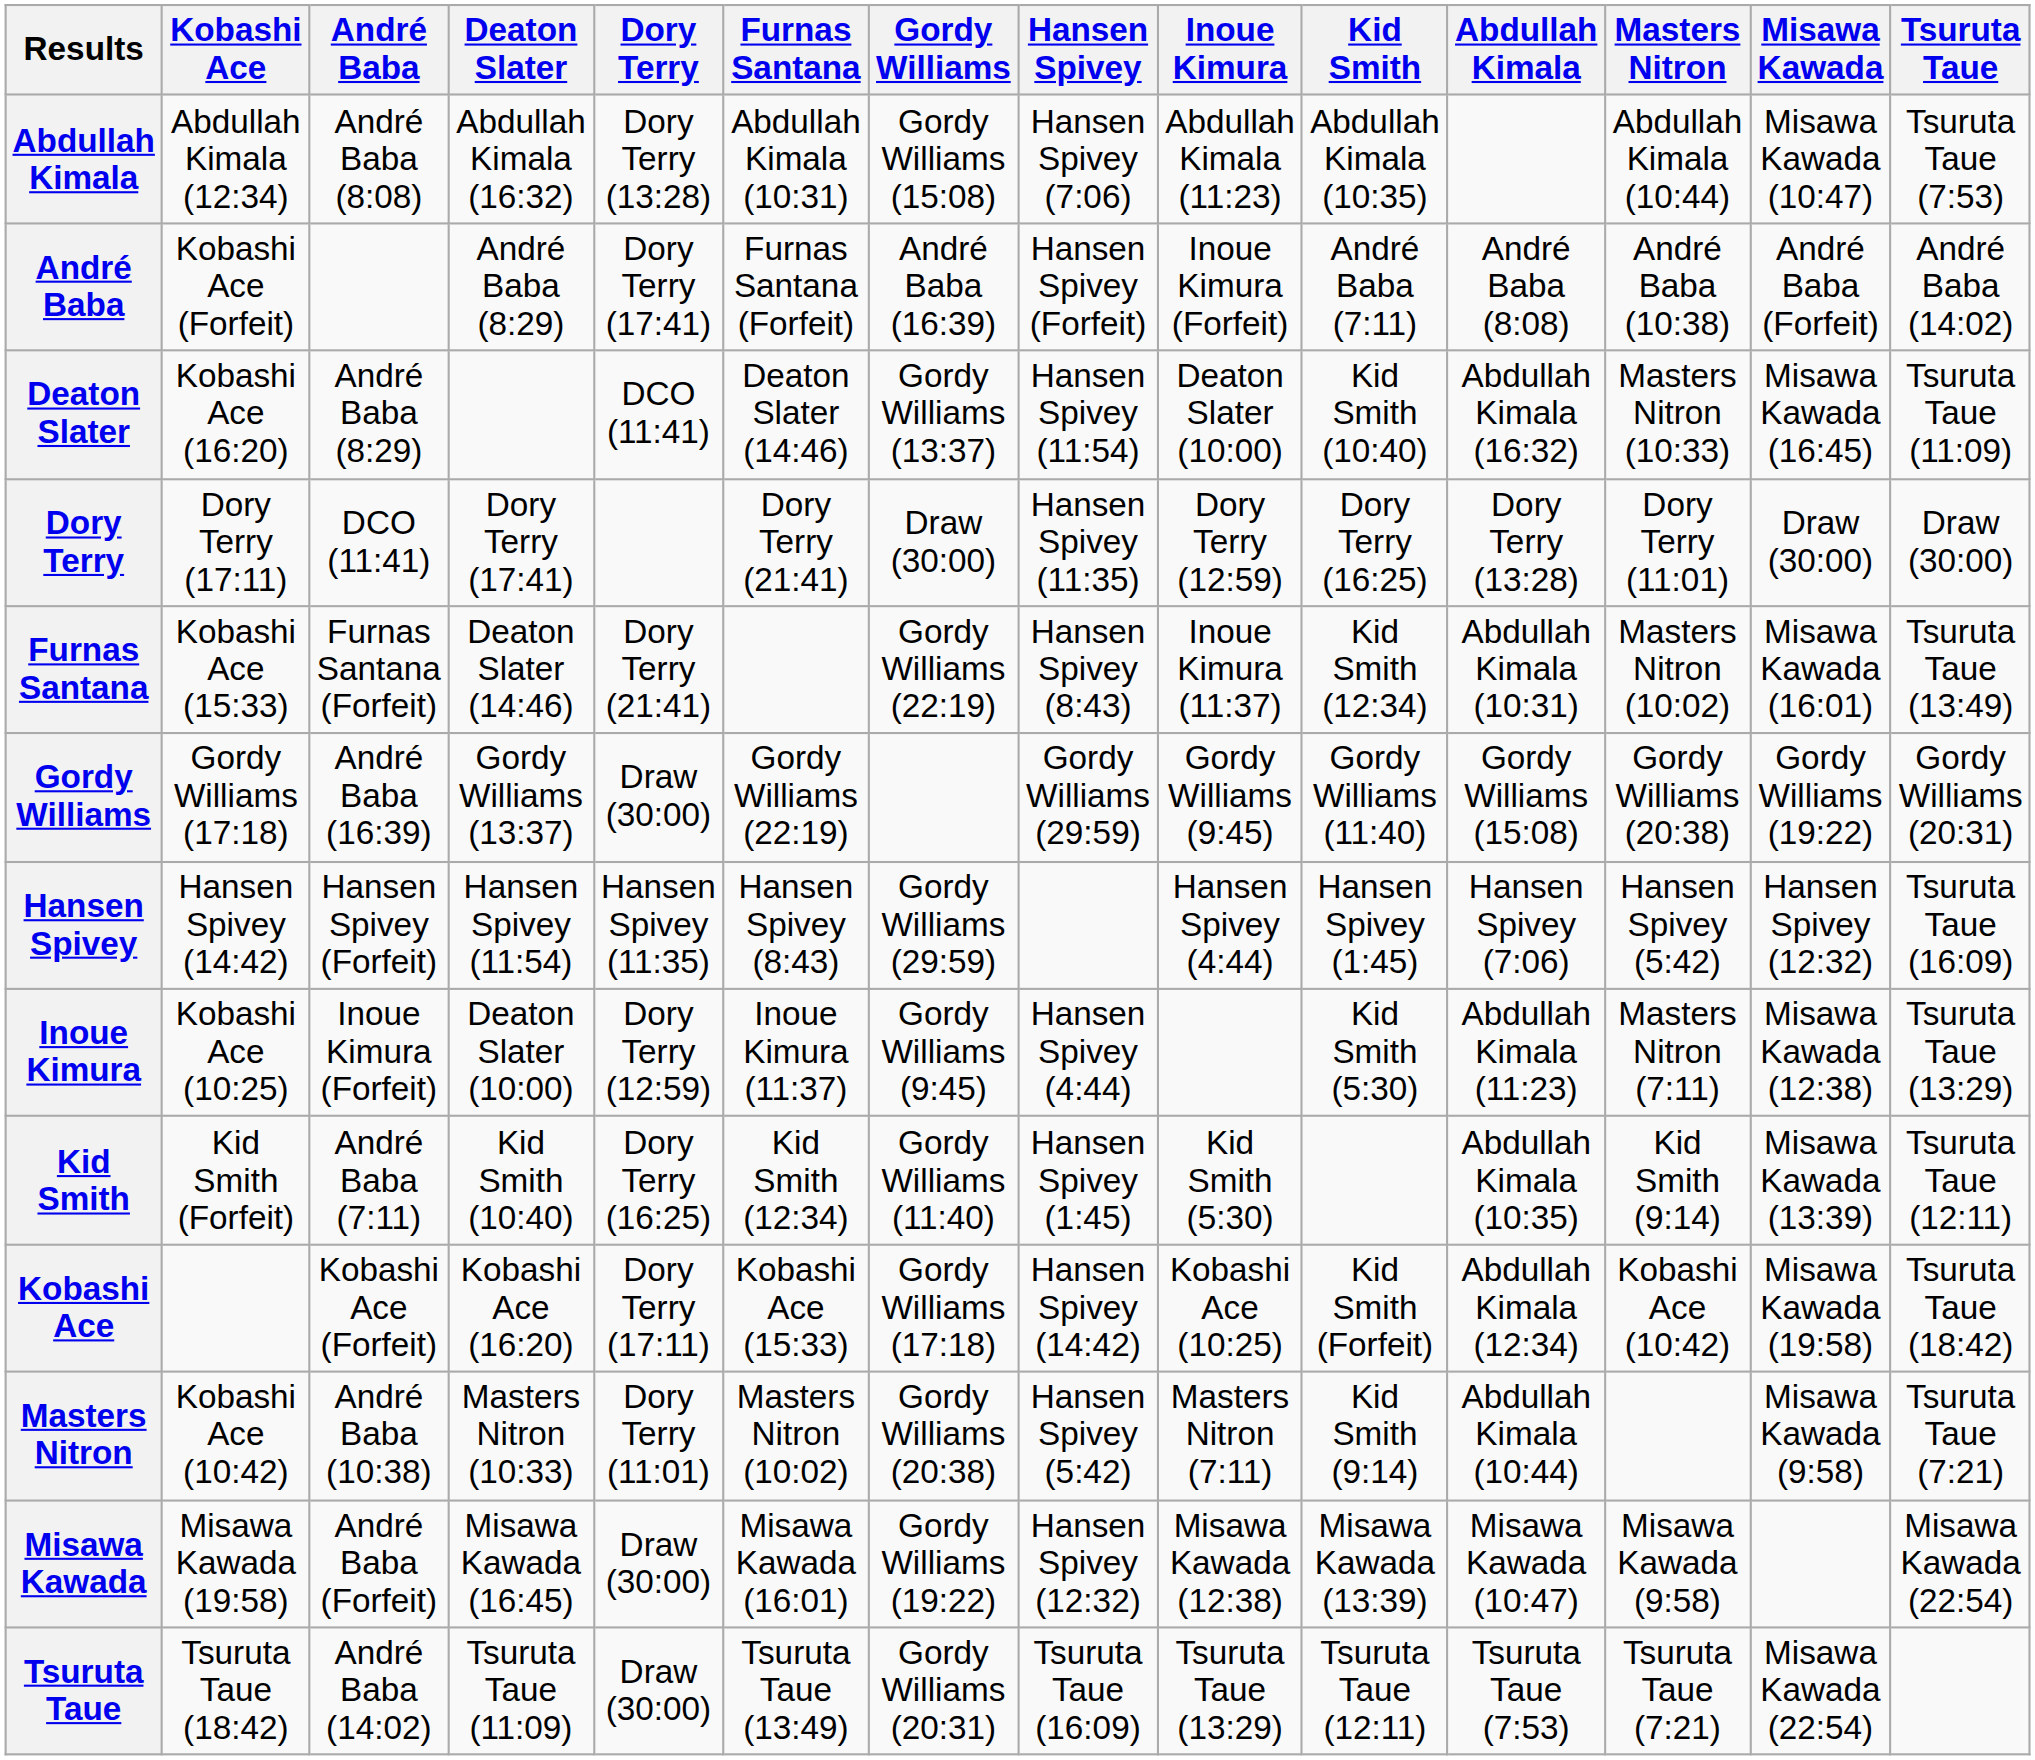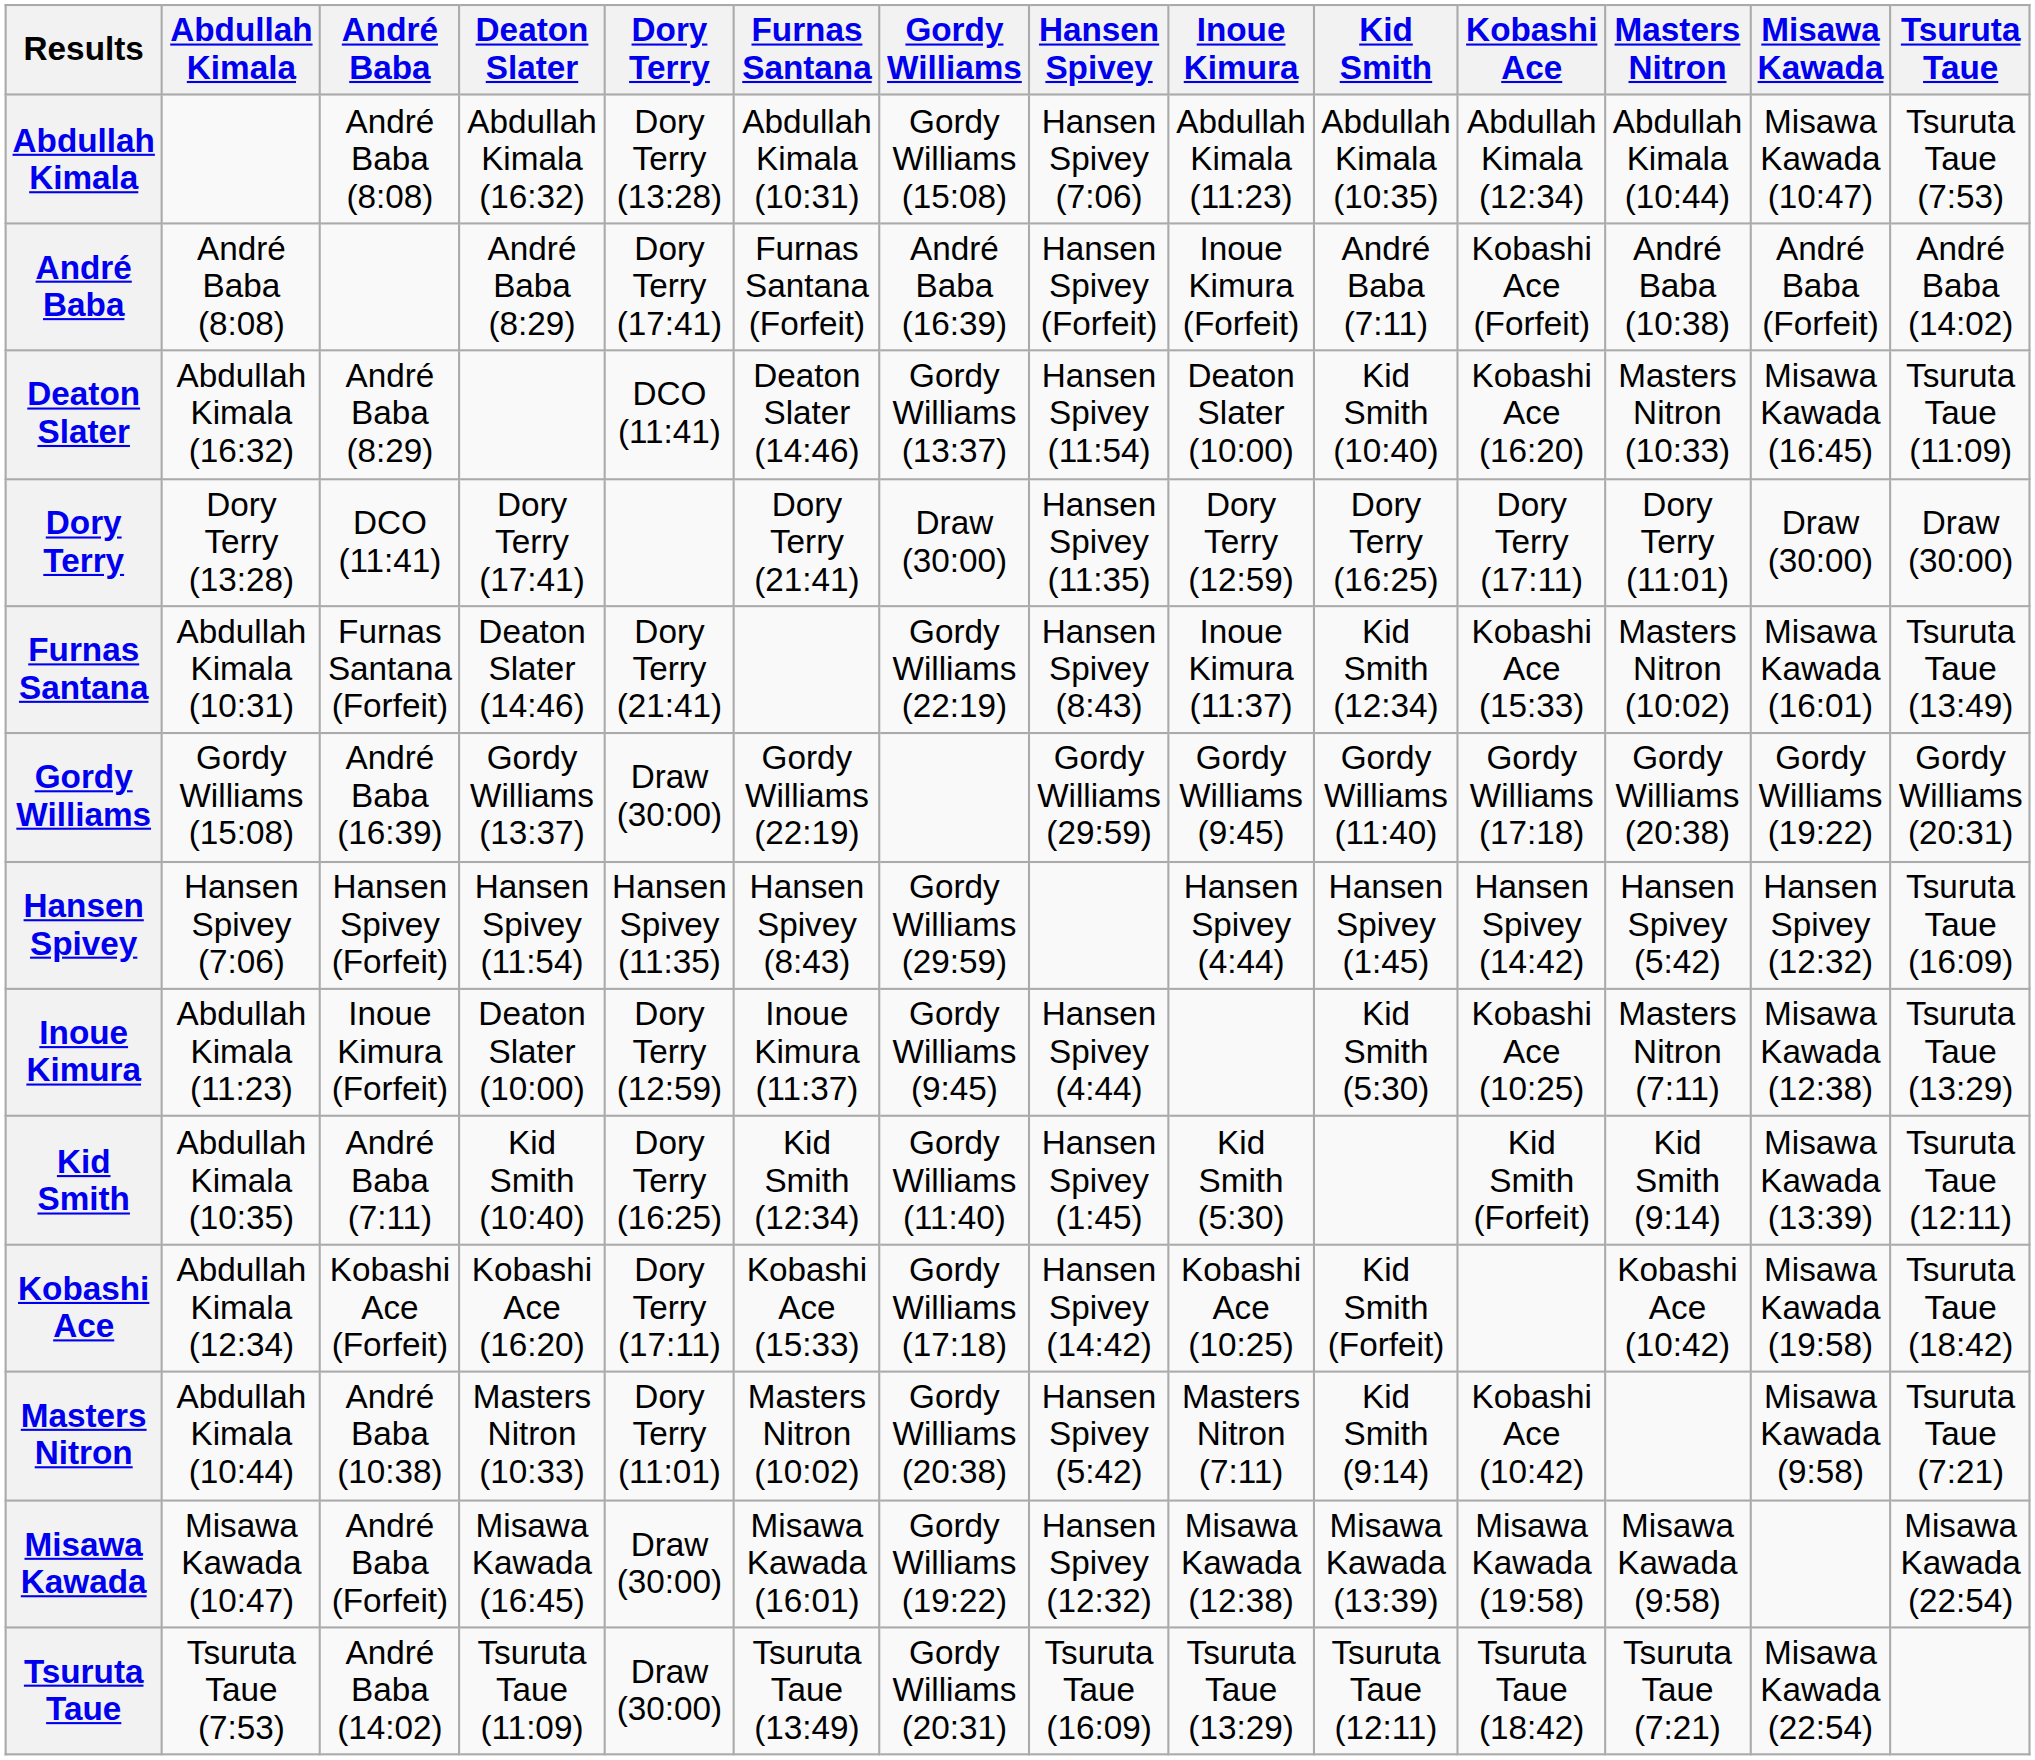columns swapped: (1526, 49) <-> (236, 49)
